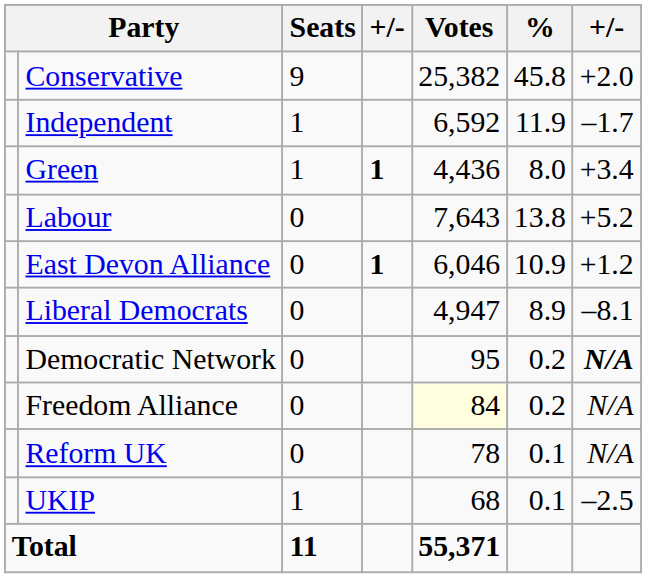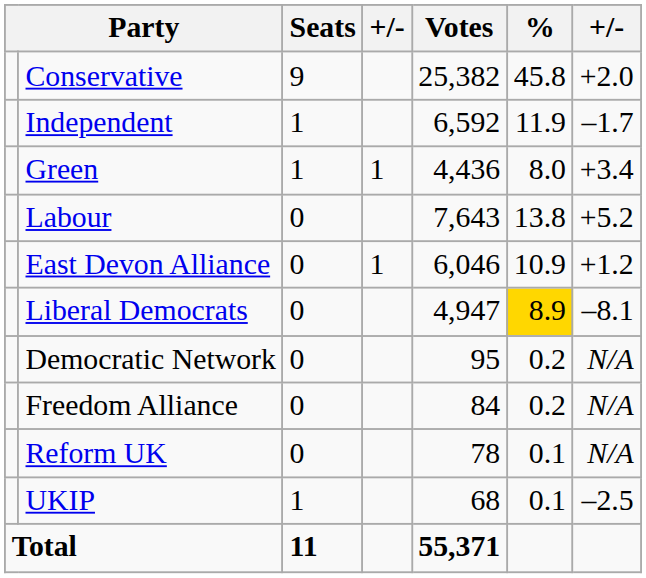(377, 169) bold -> (377, 169) normal
(377, 264) bold -> (377, 264) normal
(547, 311) no background -> (547, 311) gold background
(609, 358) bold -> (611, 358) normal
(485, 405) lightyellow background -> (485, 405) no background
